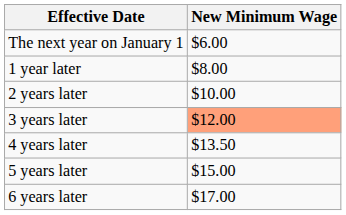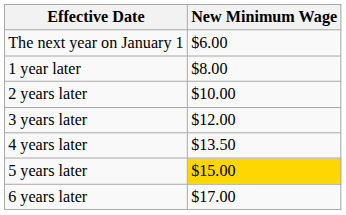(213, 119) lightsalmon background -> (213, 119) no background
(213, 171) no background -> (213, 171) gold background
